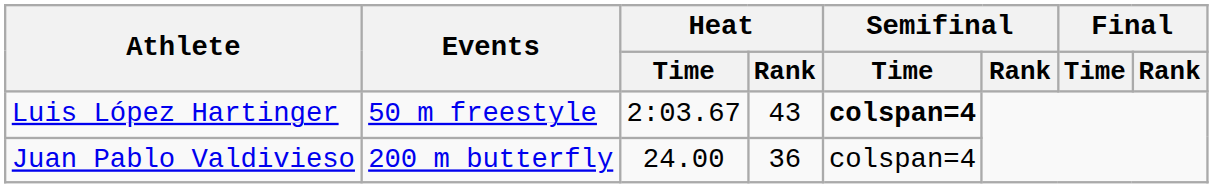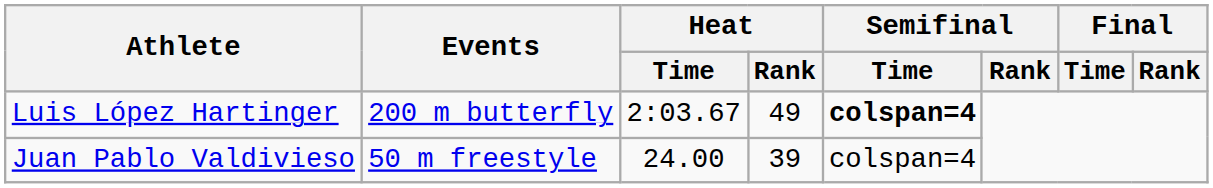(483, 114) 50 m freestyle -> (491, 114) 200 m butterfly
(785, 114) 43 -> (785, 114) 49
(491, 160) 200 m butterfly -> (483, 160) 50 m freestyle
(785, 160) 36 -> (785, 160) 39
